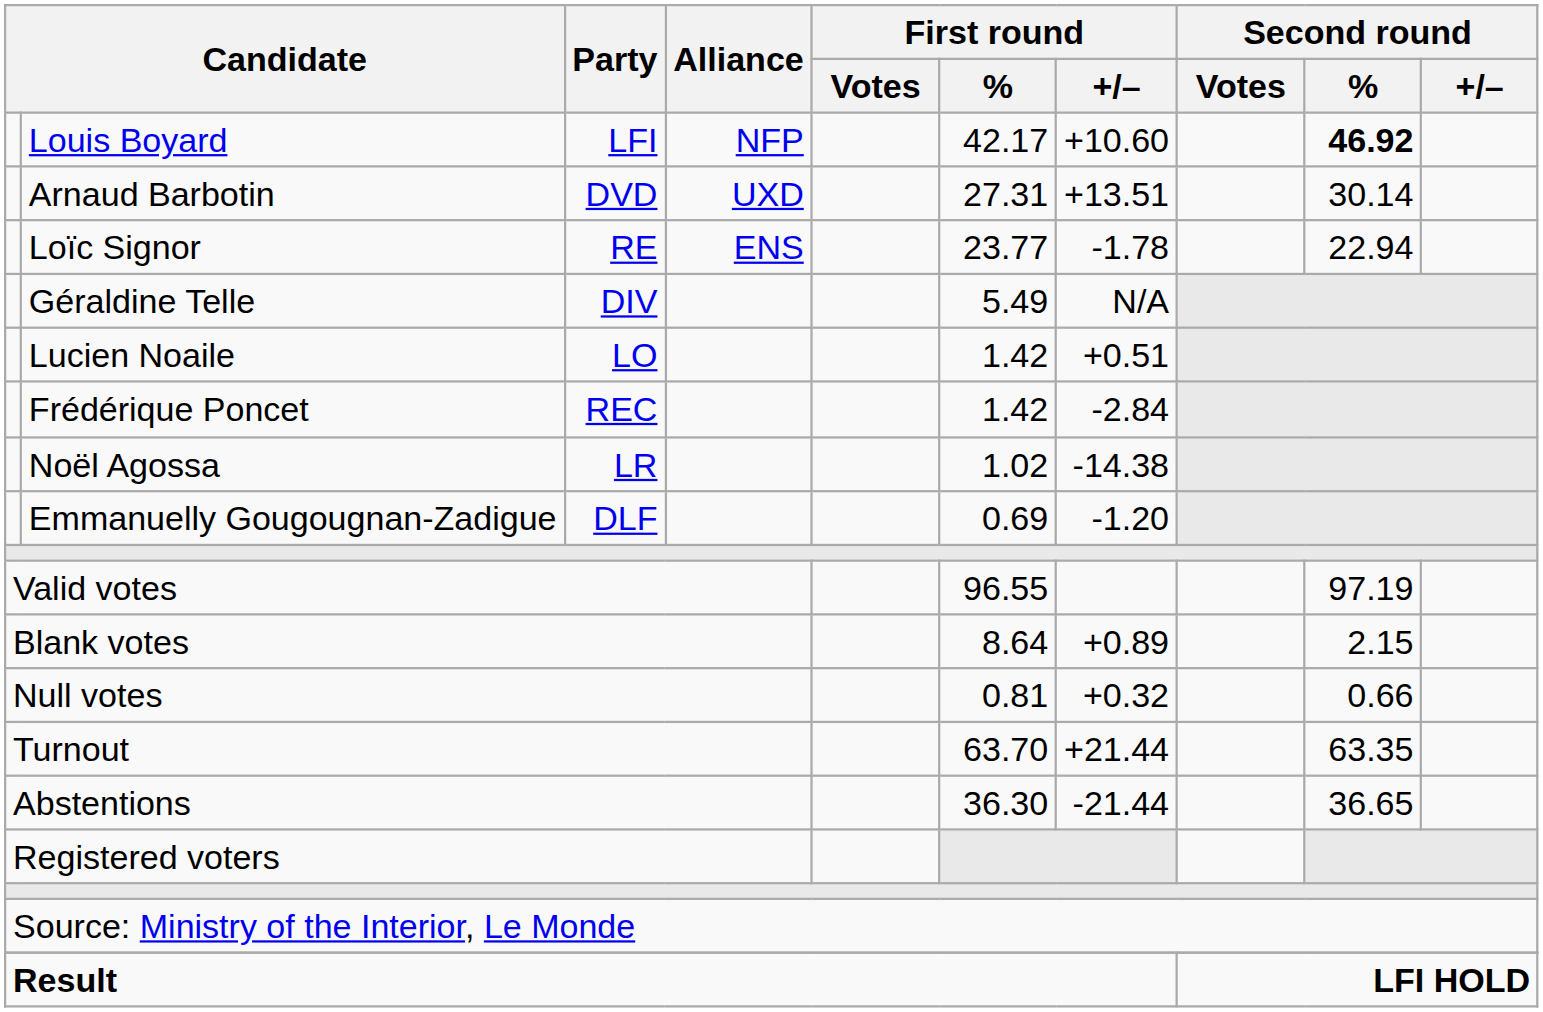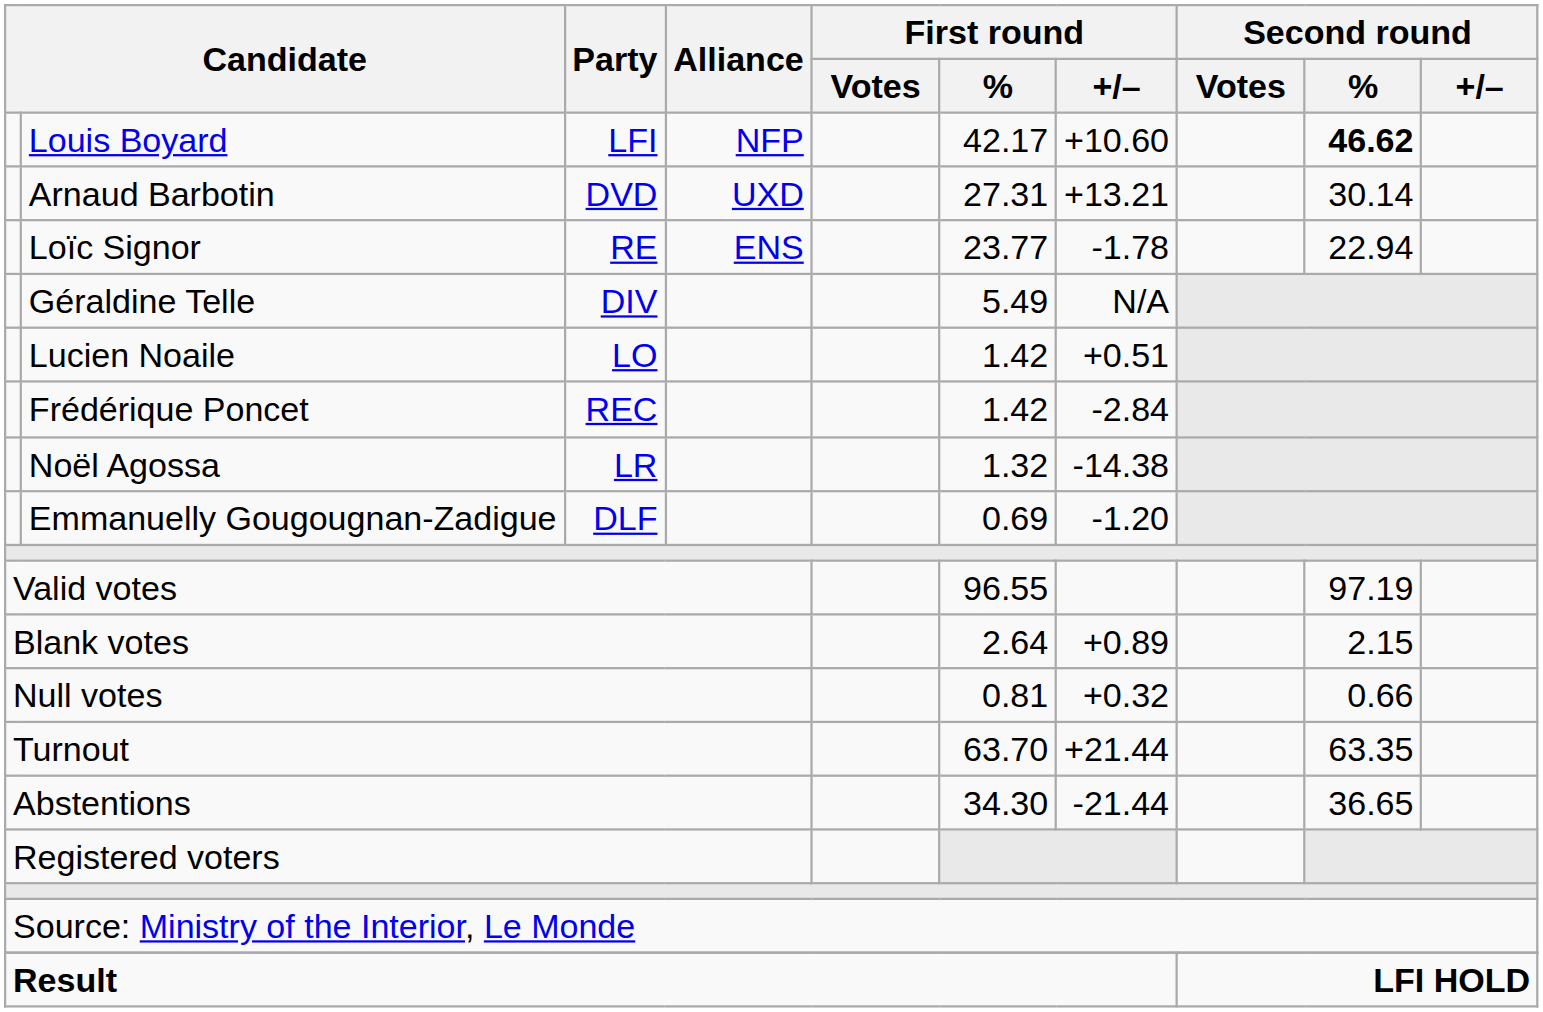(1371, 140) 46.92 -> (1371, 140) 46.62
(1117, 194) +13.51 -> (1117, 194) +13.21
(1015, 463) 1.02 -> (1015, 463) 1.32
(1015, 641) 8.64 -> (1015, 641) 2.64
(1006, 803) 36.30 -> (1006, 803) 34.30
